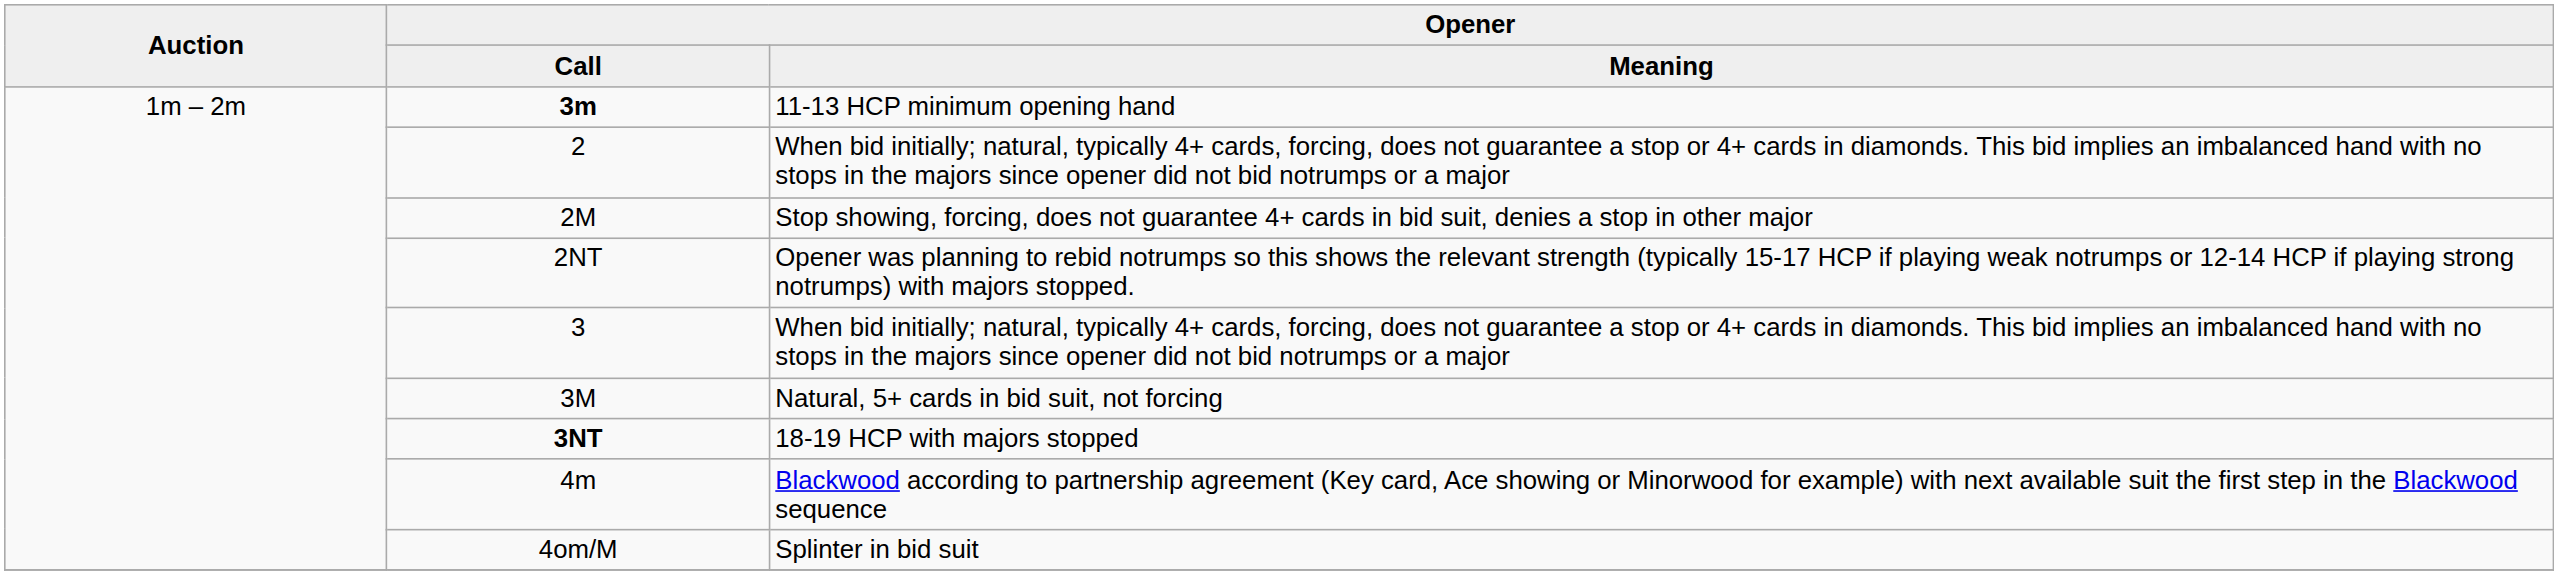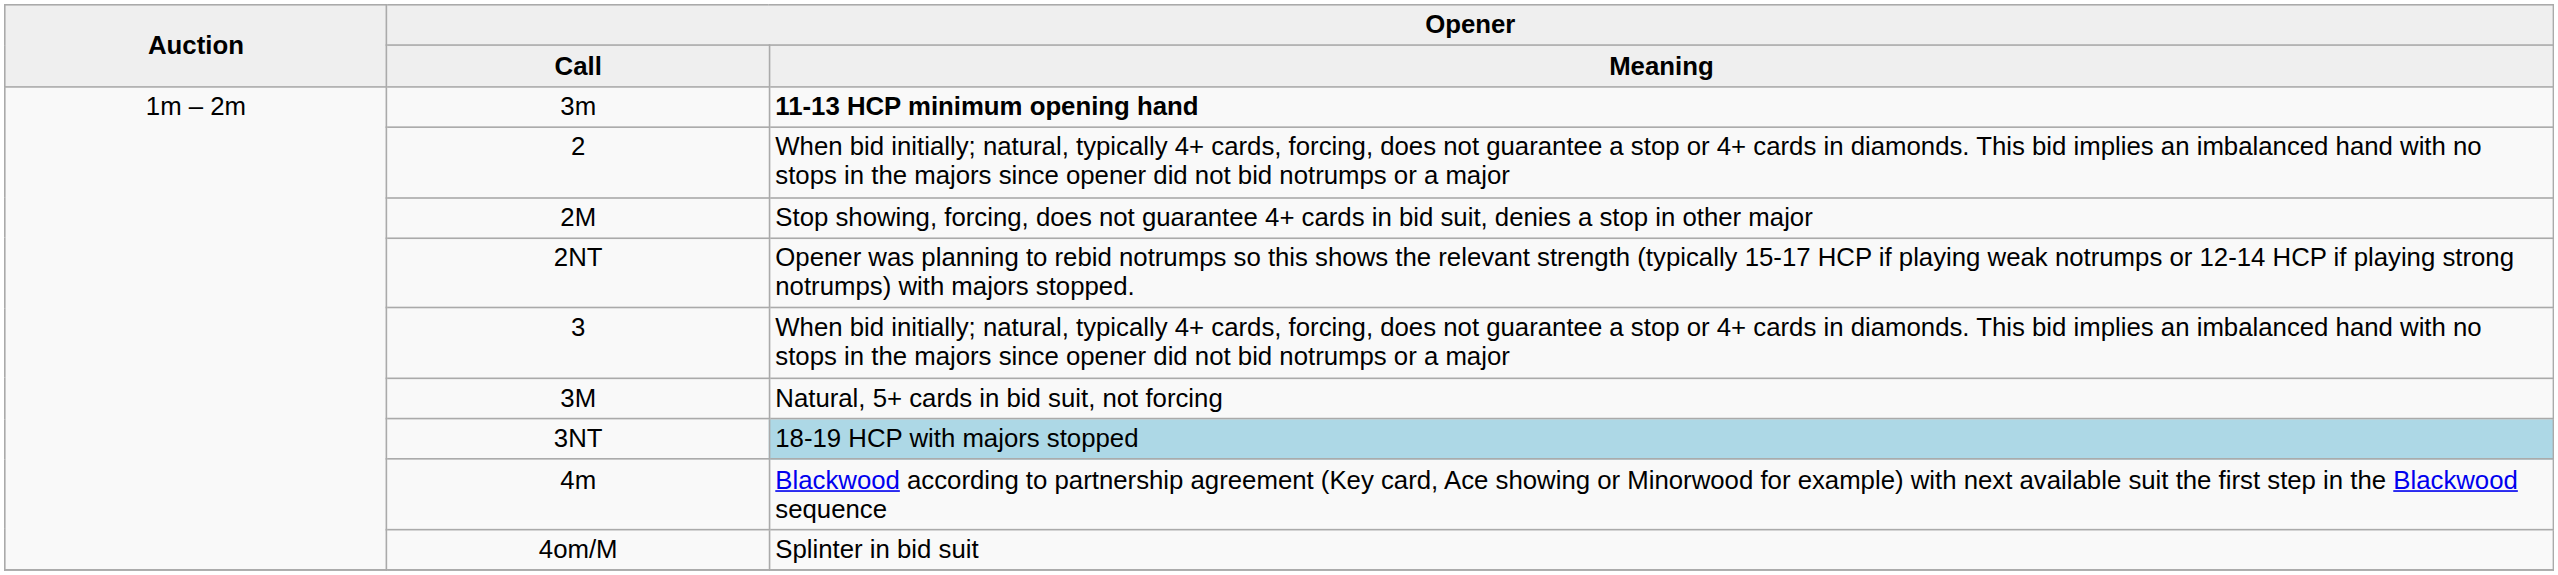(578, 106) bold -> (578, 106) normal
(975, 106) normal -> (987, 106) bold
(578, 438) bold -> (578, 438) normal
(957, 438) no background -> (957, 438) lightblue background
